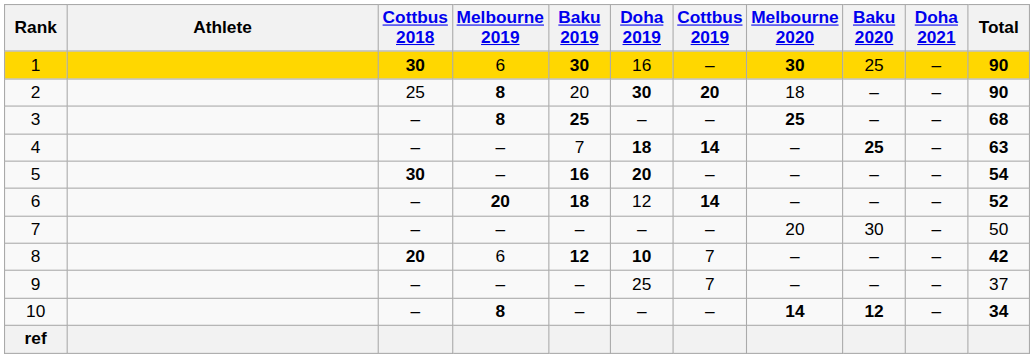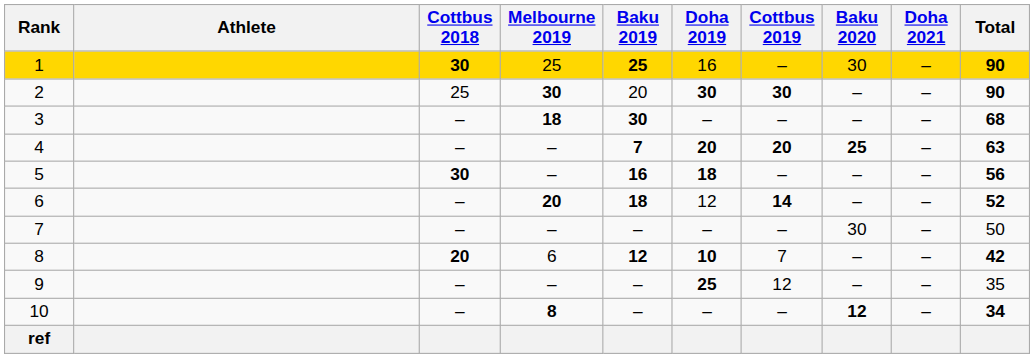- column: (795, 27)
(500, 65) 6 -> (552, 65) 25
(579, 65) 30 -> (638, 65) 25
(874, 65) 25 -> (857, 65) 30
(500, 92) 8 -> (552, 92) 30
(710, 92) 20 -> (782, 92) 30
(500, 119) 8 -> (552, 119) 18
(579, 119) 25 -> (638, 119) 30
(579, 147) normal -> (638, 147) bold
(642, 147) 18 -> (707, 147) 20
(710, 147) 14 -> (782, 147) 20
(642, 174) 20 -> (707, 174) 18
(999, 174) 54 -> (995, 174) 56
(642, 284) normal -> (707, 284) bold
(710, 284) 7 -> (782, 284) 12
(999, 284) 37 -> (995, 284) 35
